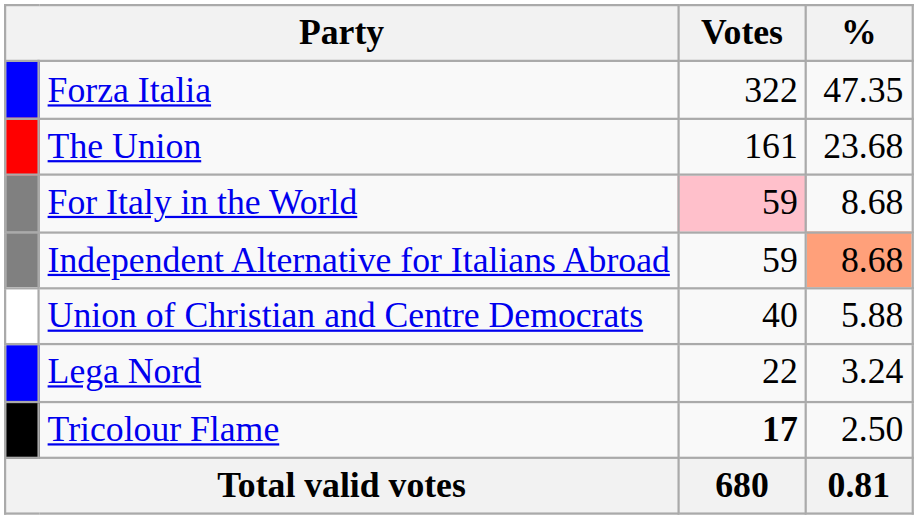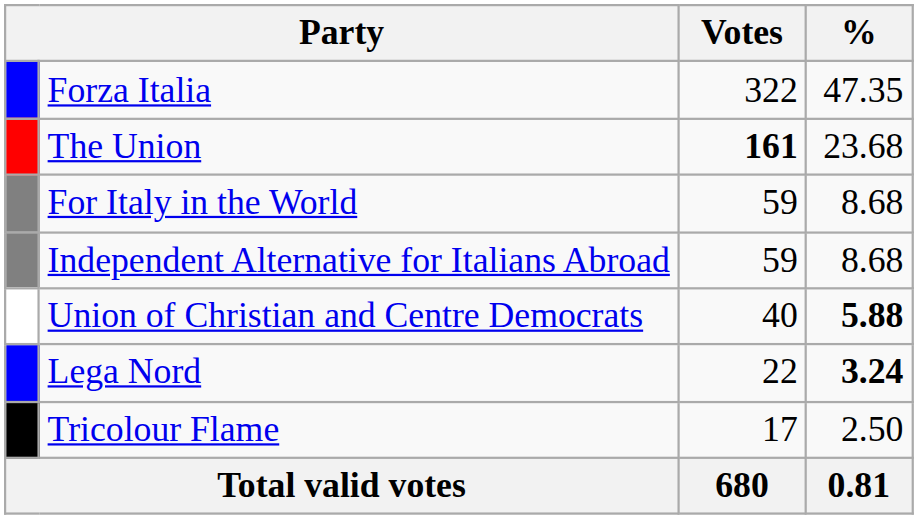(771, 145) normal -> (771, 145) bold
(780, 202) pink background -> (780, 202) no background
(872, 259) lightsalmon background -> (872, 259) no background
(872, 315) normal -> (872, 315) bold
(872, 372) normal -> (872, 372) bold
(780, 428) bold -> (780, 428) normal
